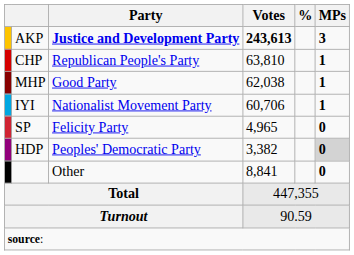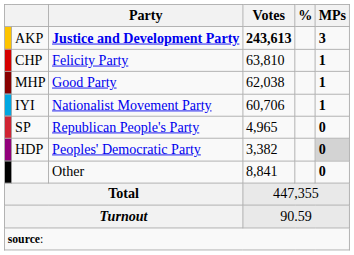(126, 60) Republican People's Party -> (90, 60) Felicity Party
(90, 127) Felicity Party -> (126, 127) Republican People's Party
